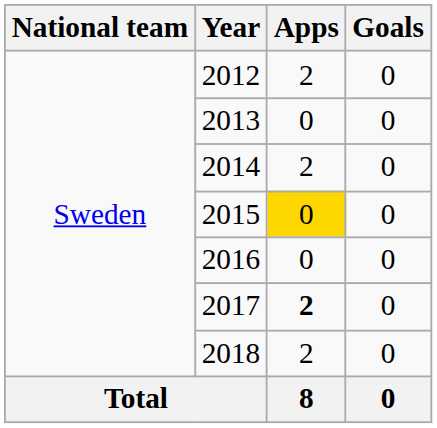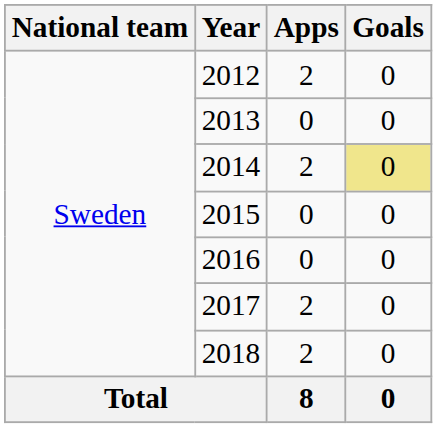(388, 167) no background -> (388, 167) khaki background
(306, 213) gold background -> (306, 213) no background
(306, 306) bold -> (306, 306) normal
